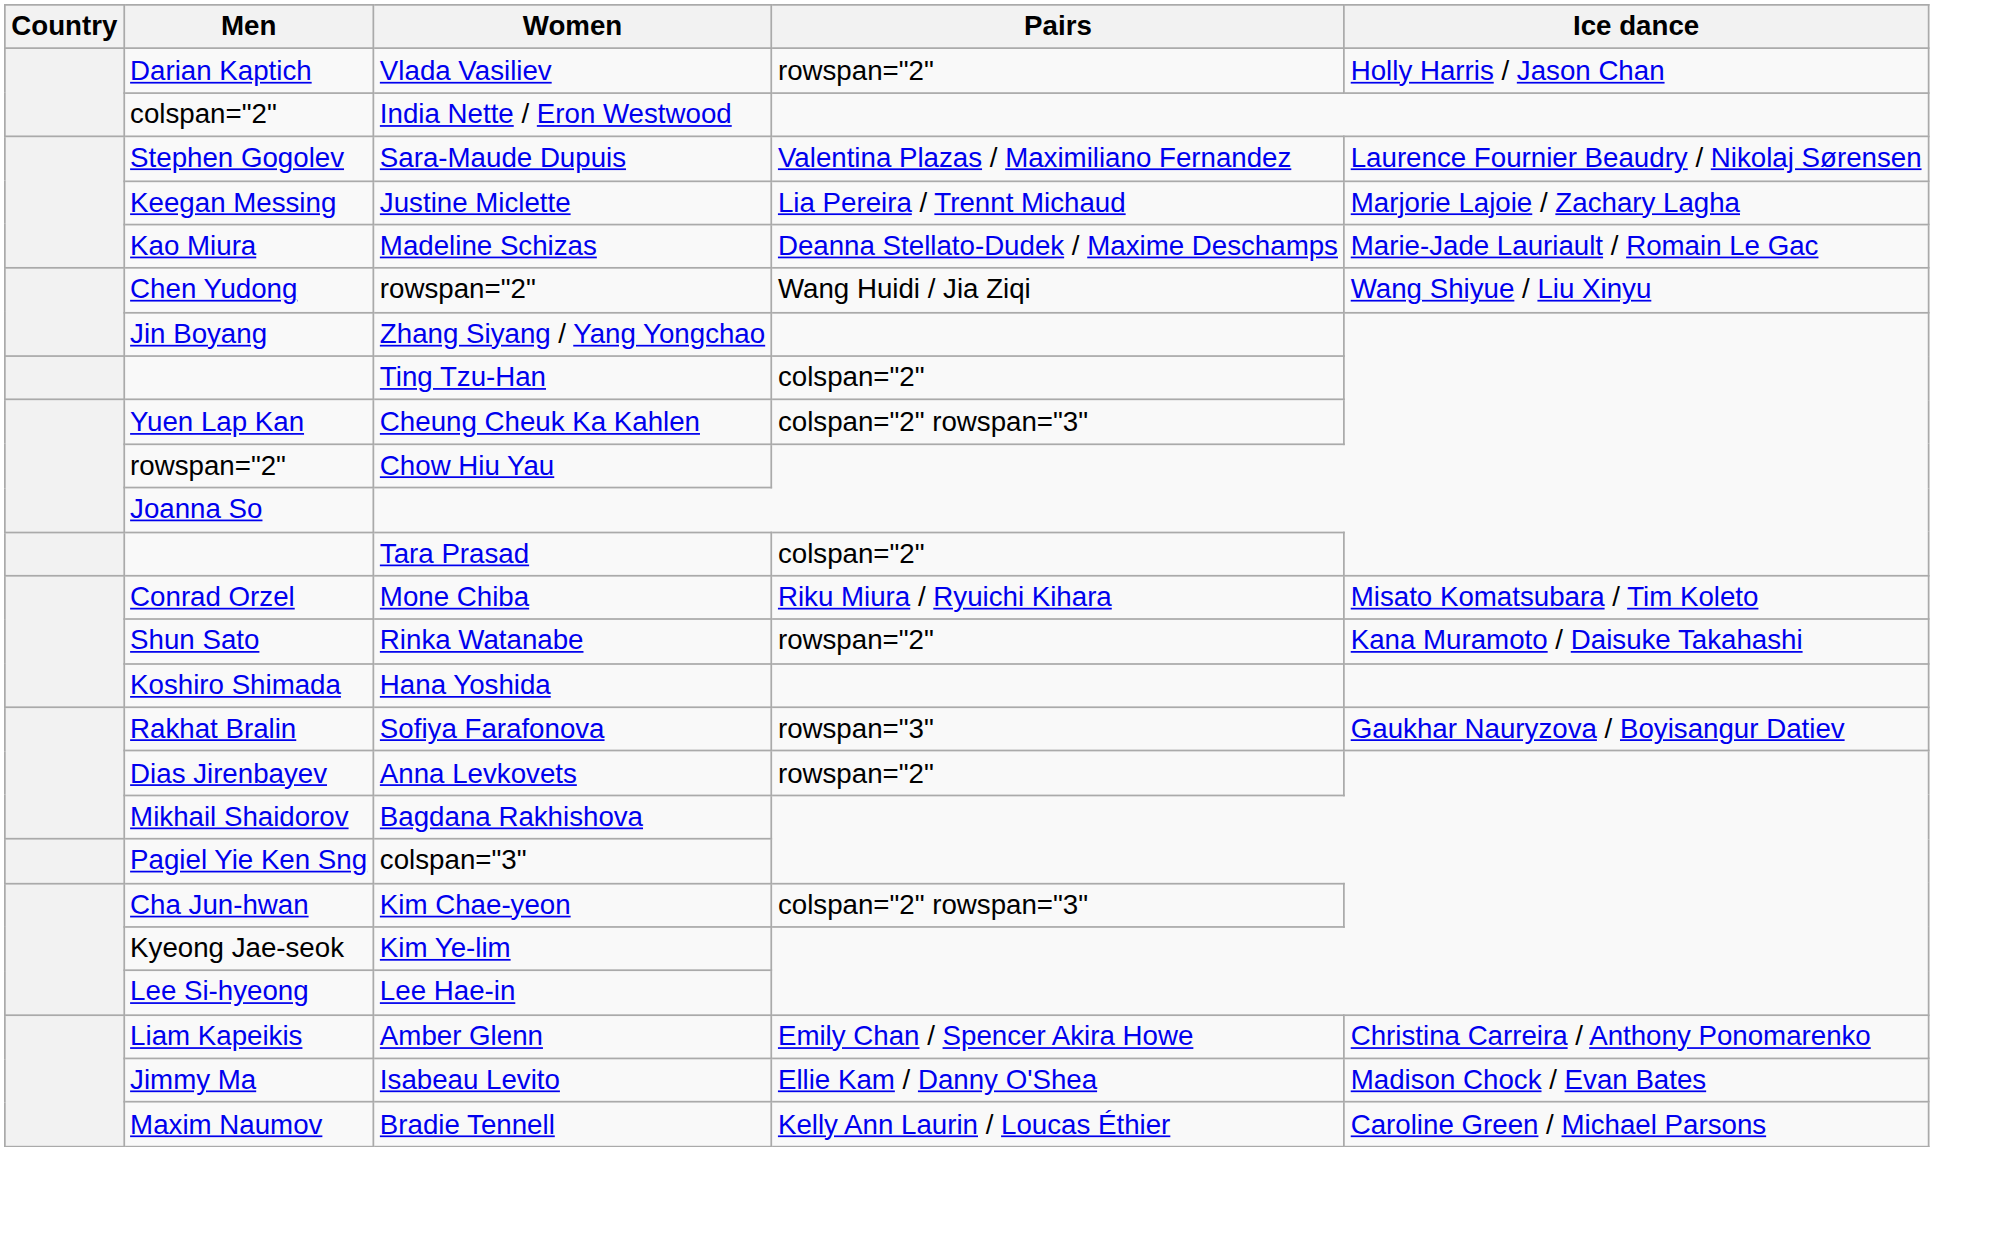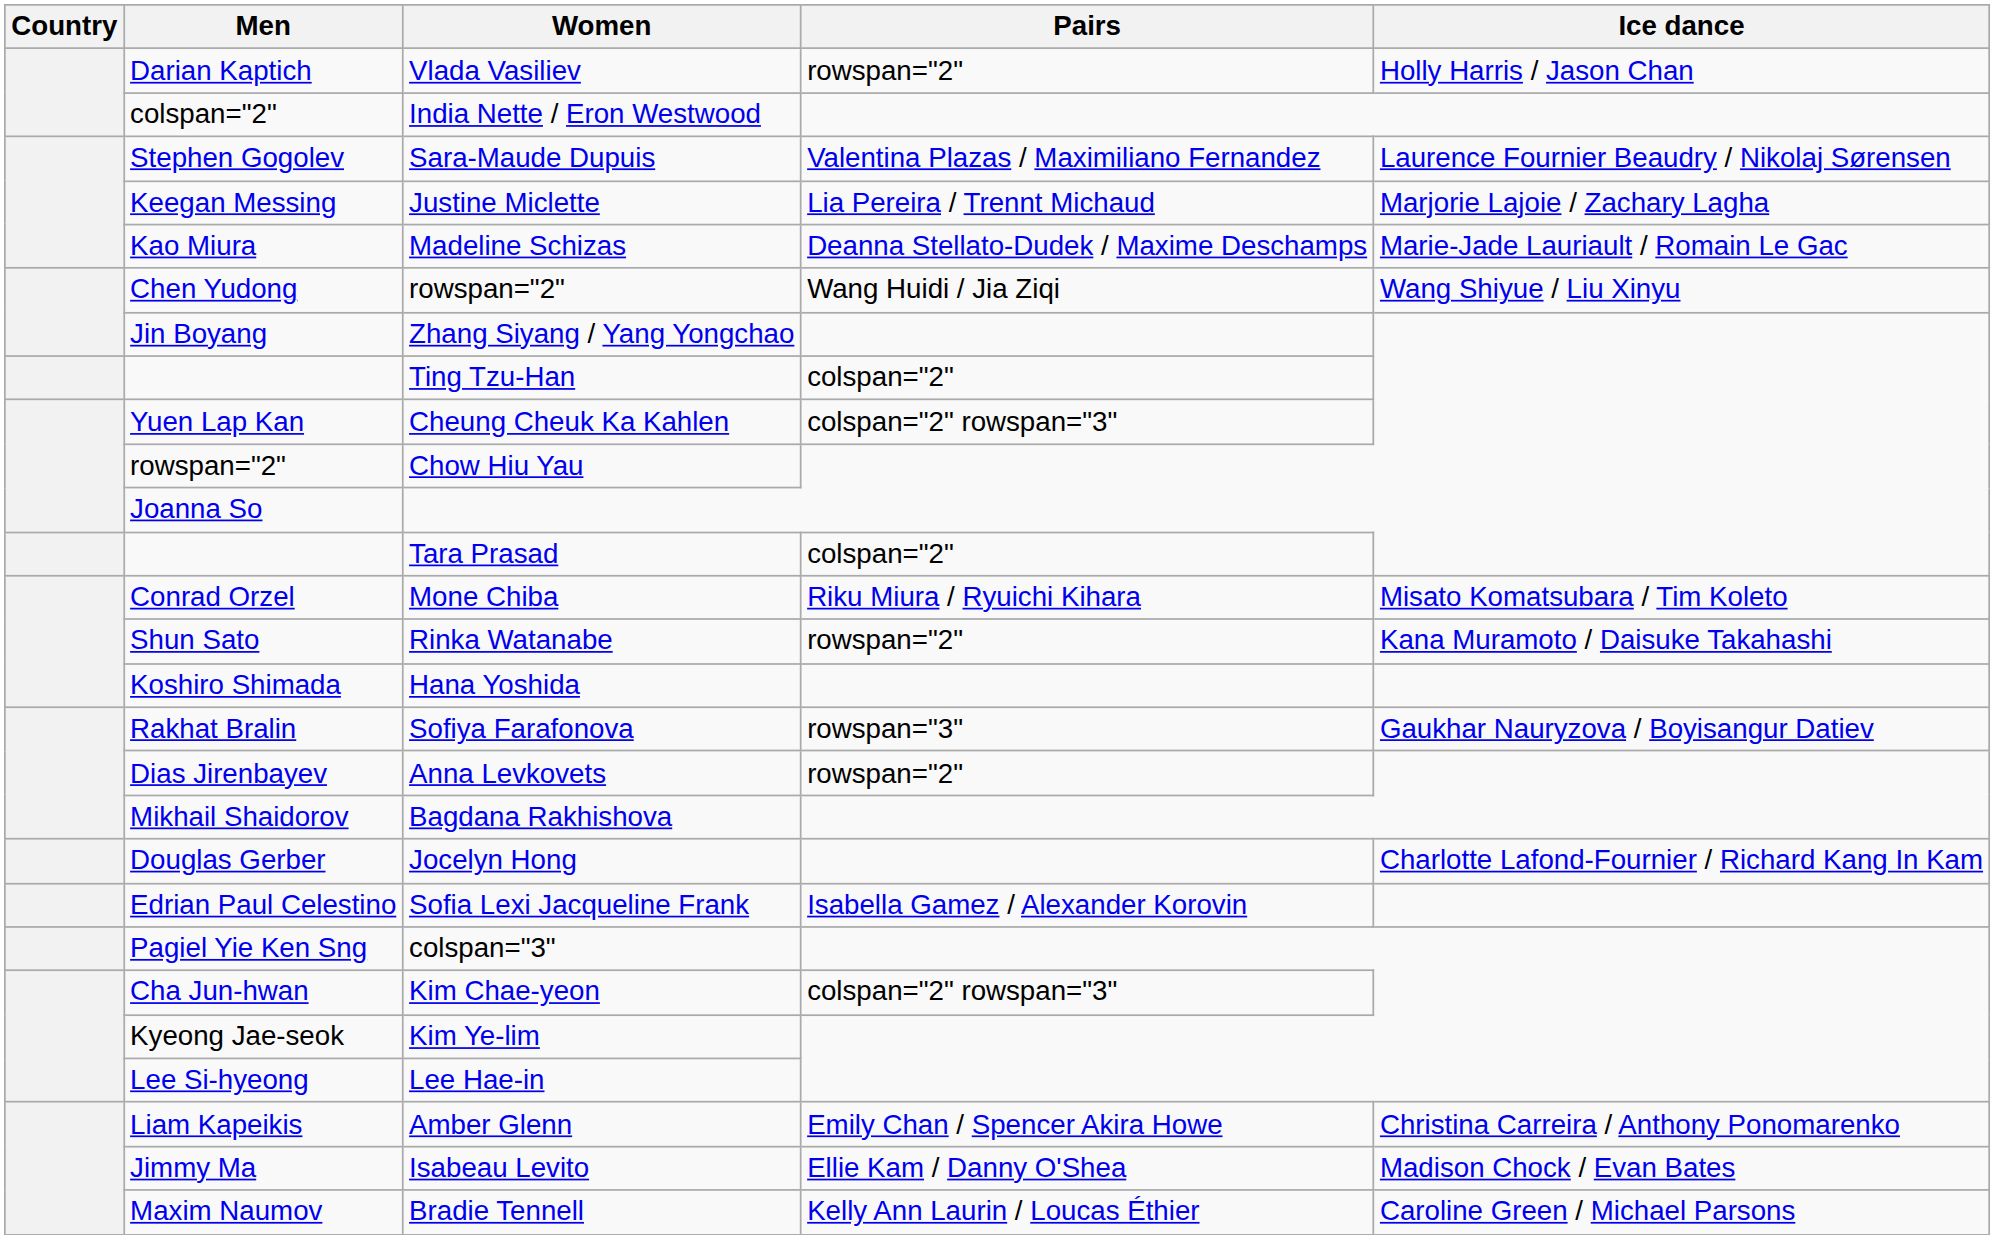+ row: (493, 860)
+ row: (579, 904)
